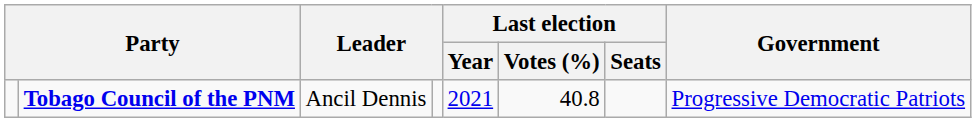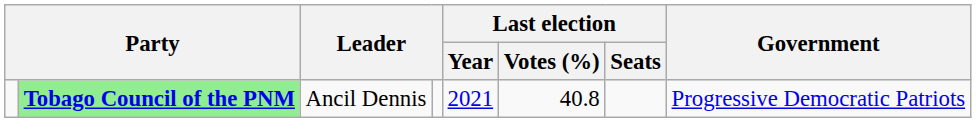(159, 98) no background -> (159, 98) lightgreen background
